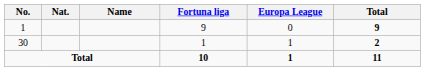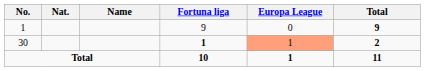(203, 43) normal -> (203, 43) bold
(290, 43) no background -> (290, 43) lightsalmon background
